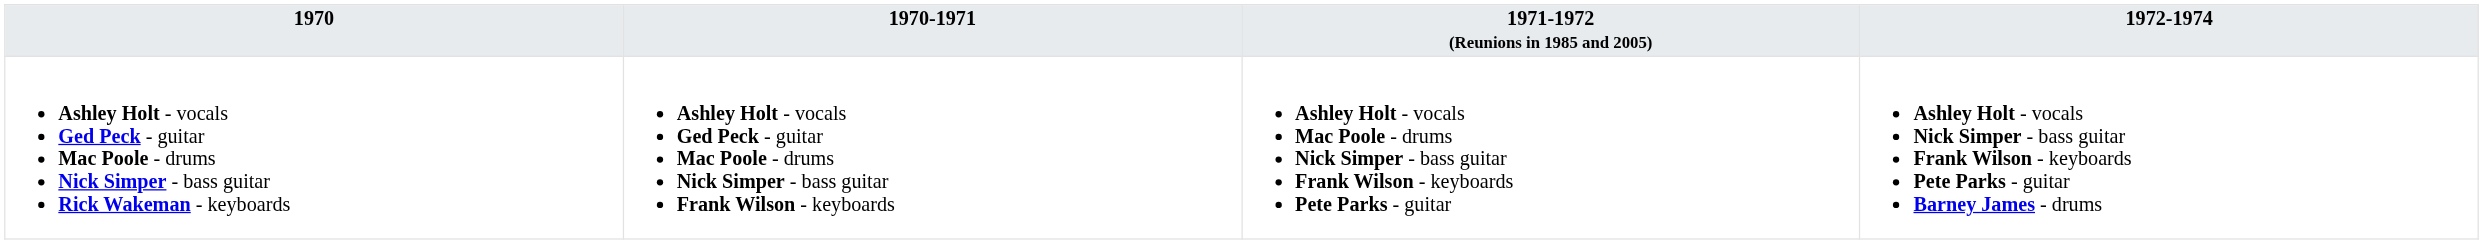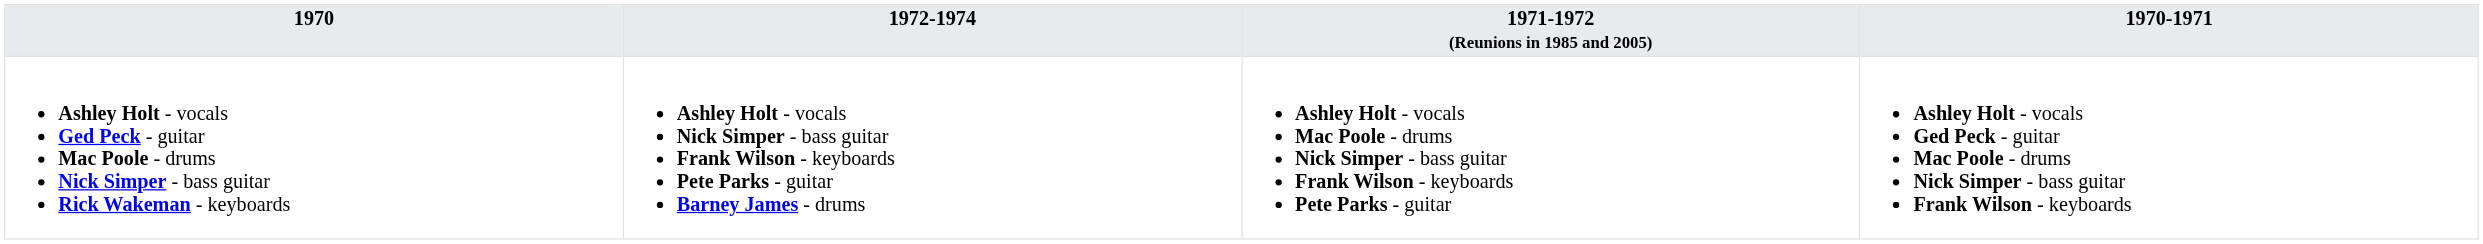columns swapped: (932, 18) <-> (2169, 18)
